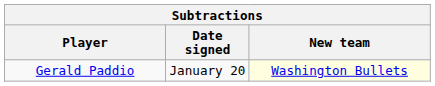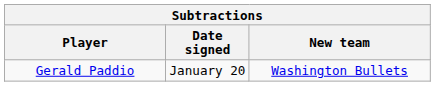(340, 70) lightyellow background -> (340, 70) no background
